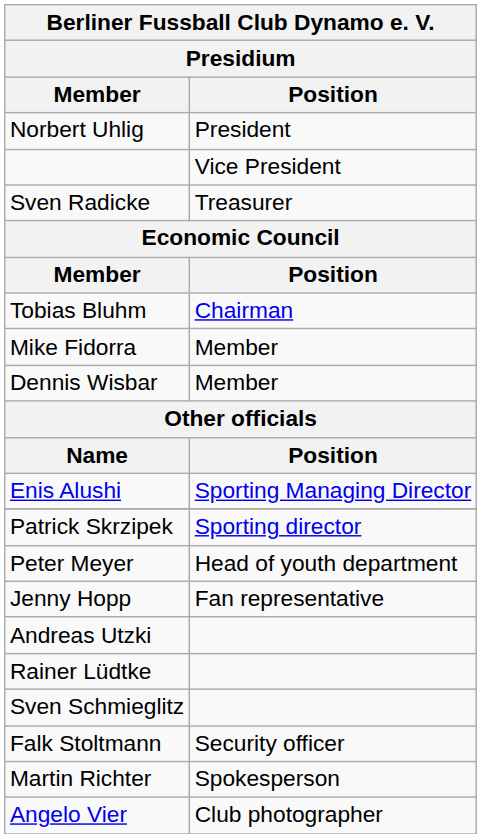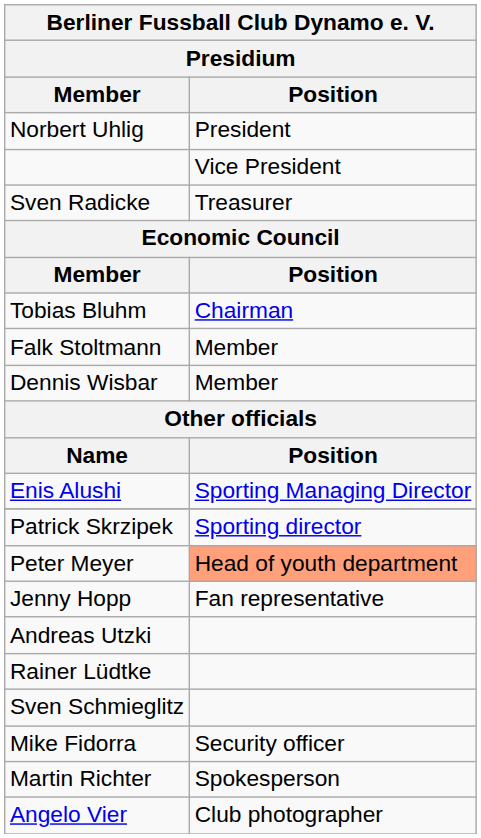(73, 346) Mike Fidorra -> (86, 346) Falk Stoltmann
(326, 563) no background -> (326, 563) lightsalmon background
(86, 743) Falk Stoltmann -> (73, 743) Mike Fidorra
